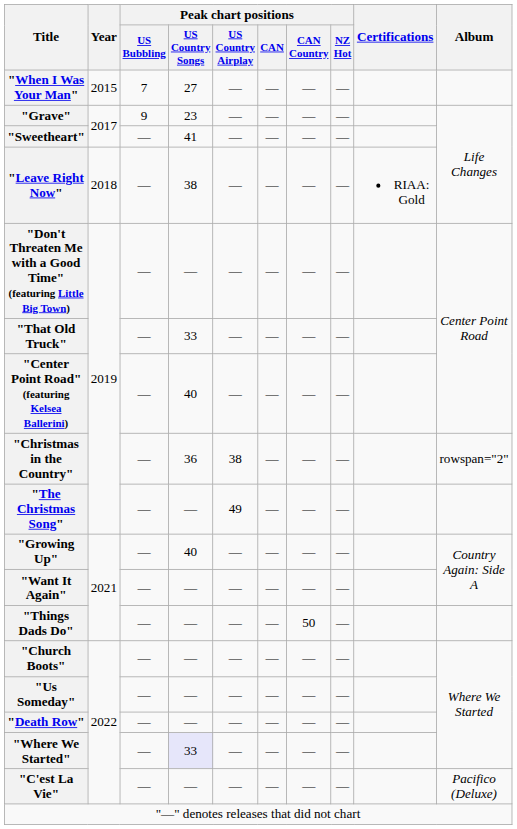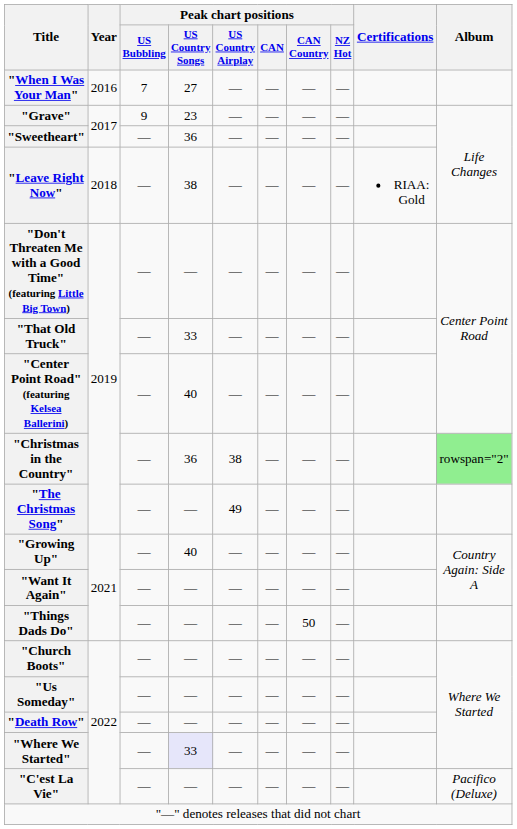(104, 87) 2015 -> (104, 87) 2016
(191, 136) 41 -> (191, 136) 36
(474, 458) no background -> (474, 458) lightgreen background
